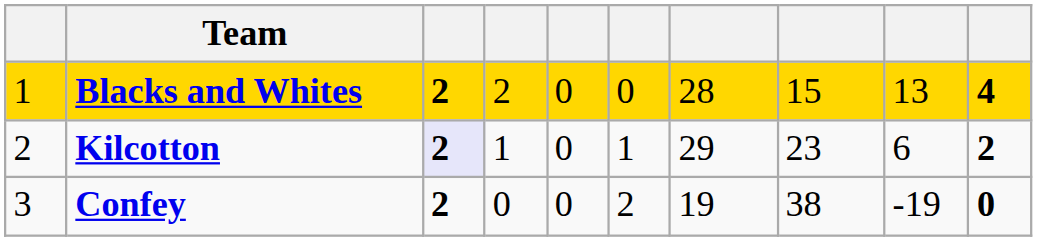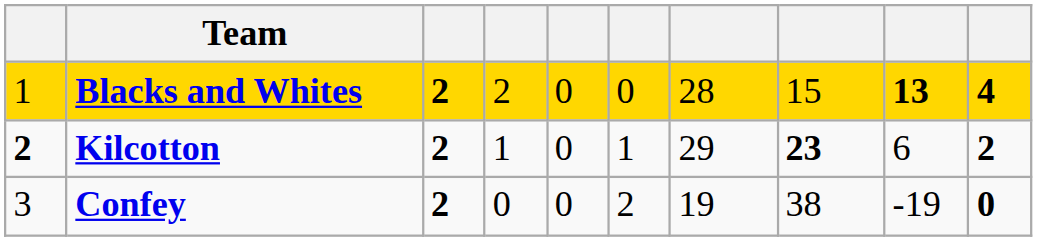(911, 90) normal -> (911, 90) bold
(23, 147) normal -> (23, 147) bold
(440, 147) lavender background -> (440, 147) no background
(804, 147) normal -> (804, 147) bold
